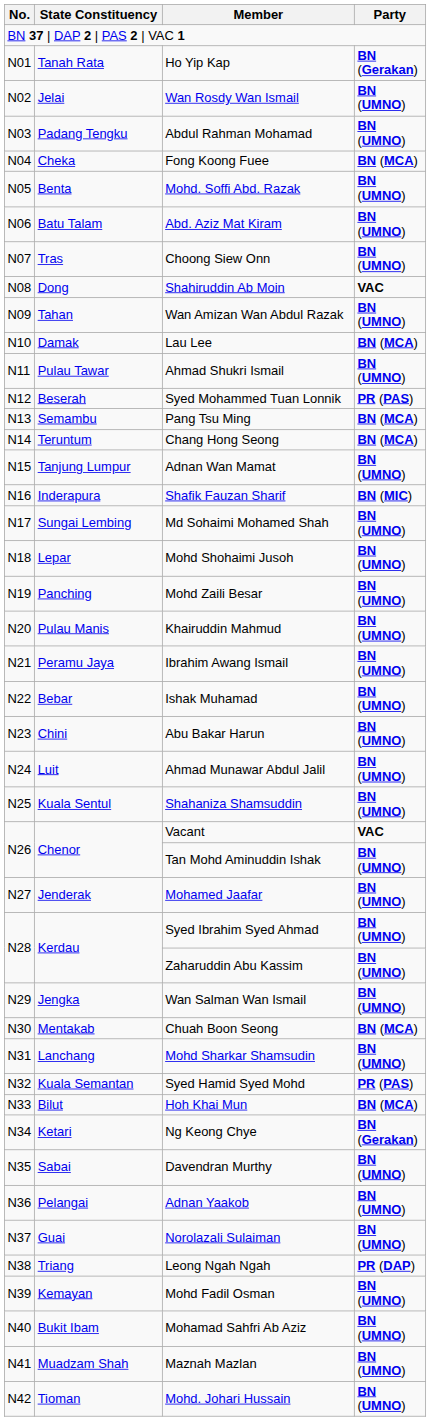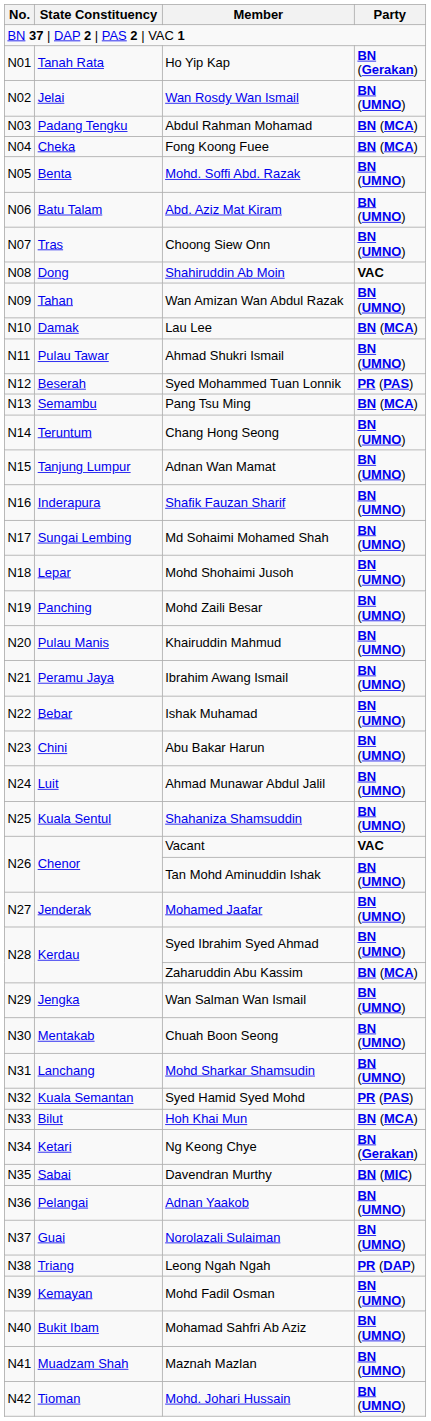(382, 133) BN (UMNO) -> (388, 126) BN (MCA)
(388, 439) BN (MCA) -> (382, 432) BN (UMNO)
(385, 495) BN (MIC) -> (382, 502) BN (UMNO)
(382, 965) BN (UMNO) -> (388, 972) BN (MCA)
(388, 1028) BN (MCA) -> (382, 1035) BN (UMNO)
(382, 1167) BN (UMNO) -> (385, 1174) BN (MIC)
